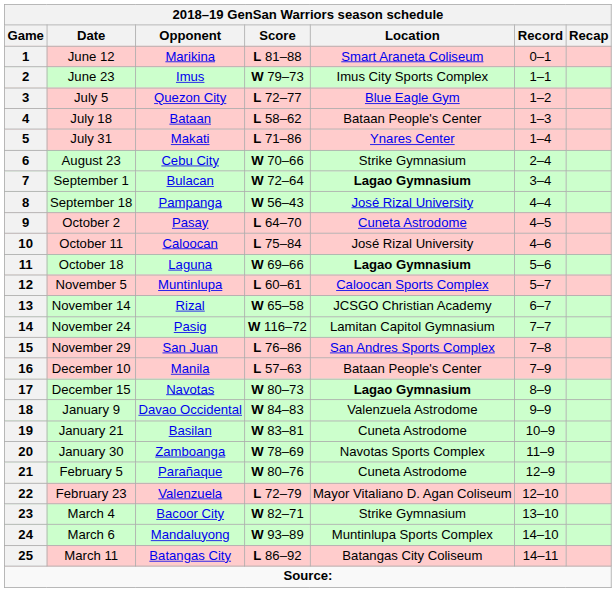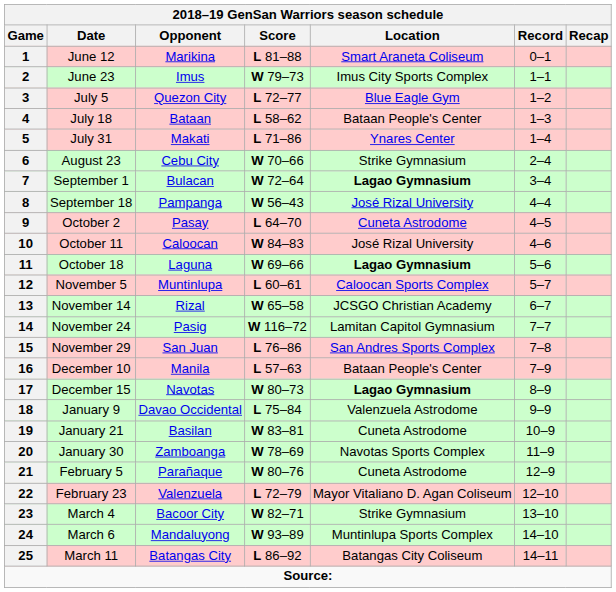(277, 243) L 75–84 -> (277, 243) W 84–83
(277, 410) W 84–83 -> (277, 410) L 75–84
